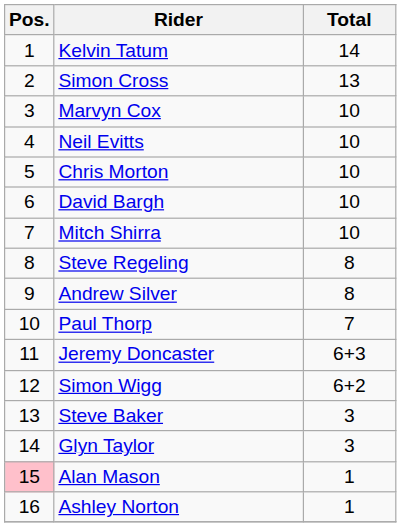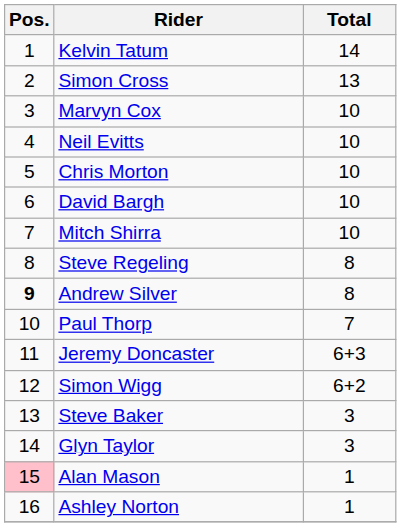(29, 293) normal -> (29, 293) bold
